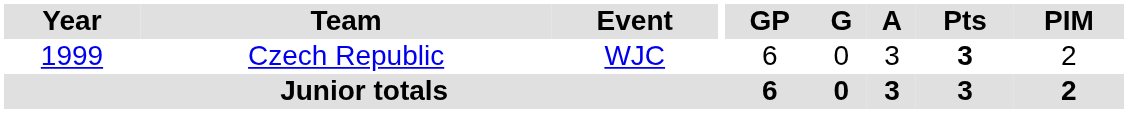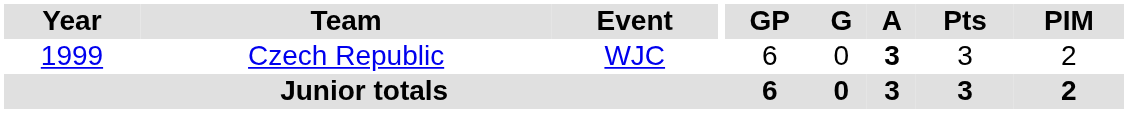(892, 56) normal -> (892, 56) bold
(965, 56) bold -> (965, 56) normal
